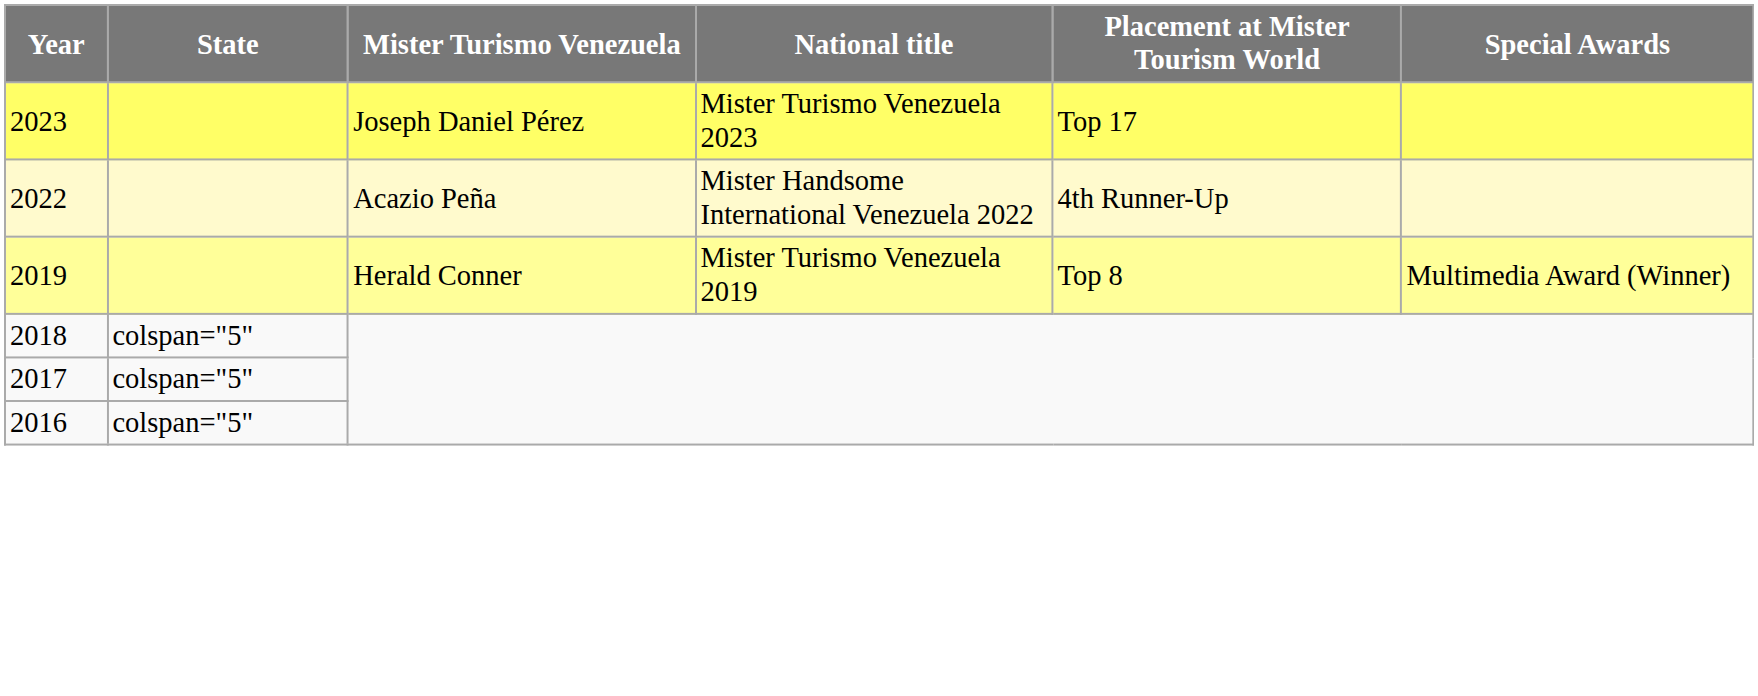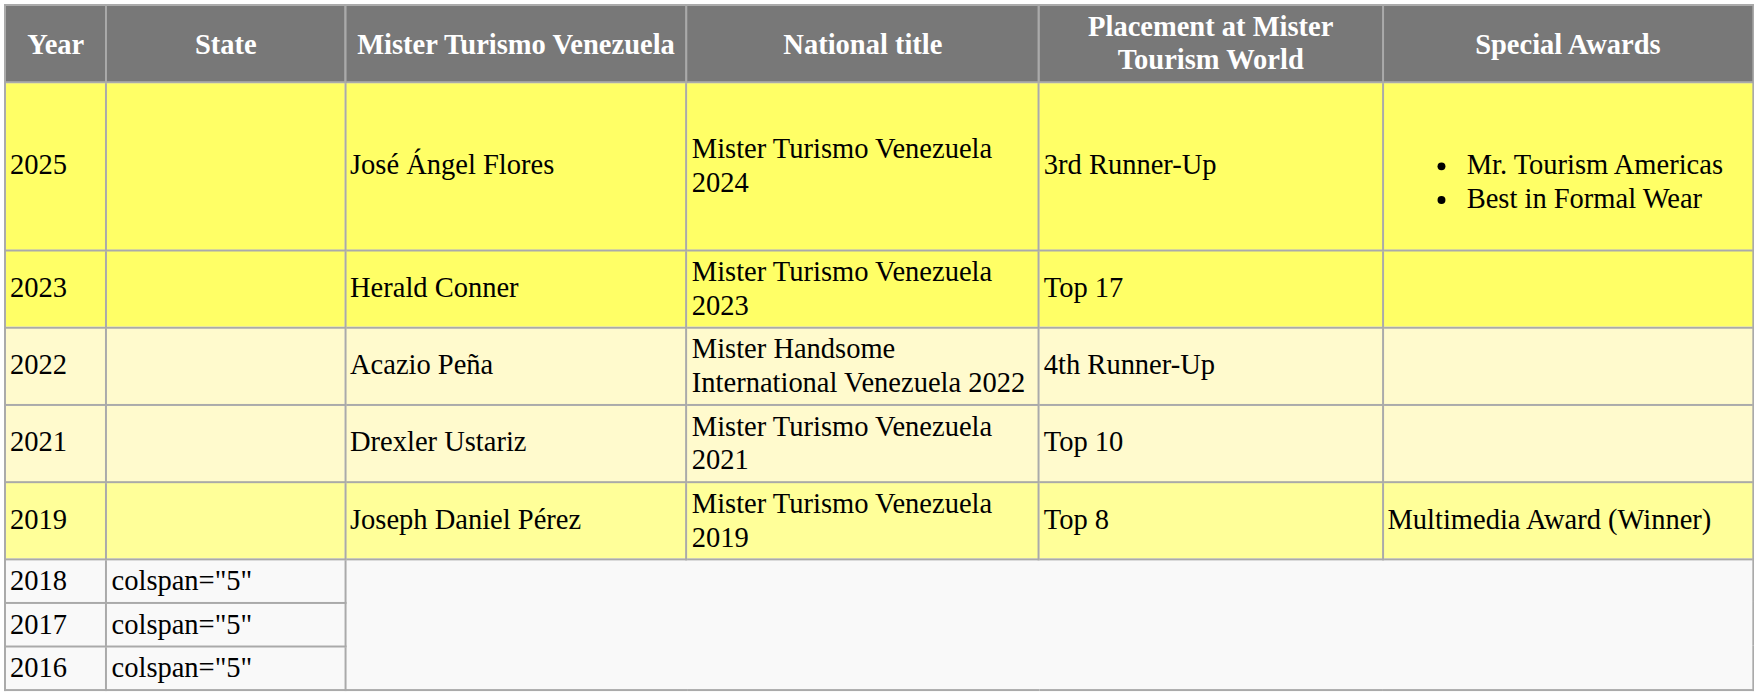+ row: (38, 165)
(469, 120) Joseph Daniel Pérez -> (434, 288) Herald Conner
+ row: (38, 442)
(437, 274) Herald Conner -> (466, 519) Joseph Daniel Pérez
